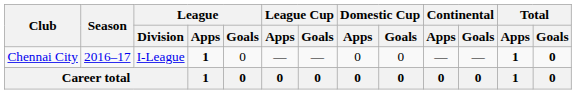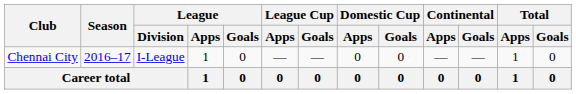(205, 57) bold -> (205, 57) normal
(515, 57) bold -> (515, 57) normal
(552, 57) bold -> (552, 57) normal
